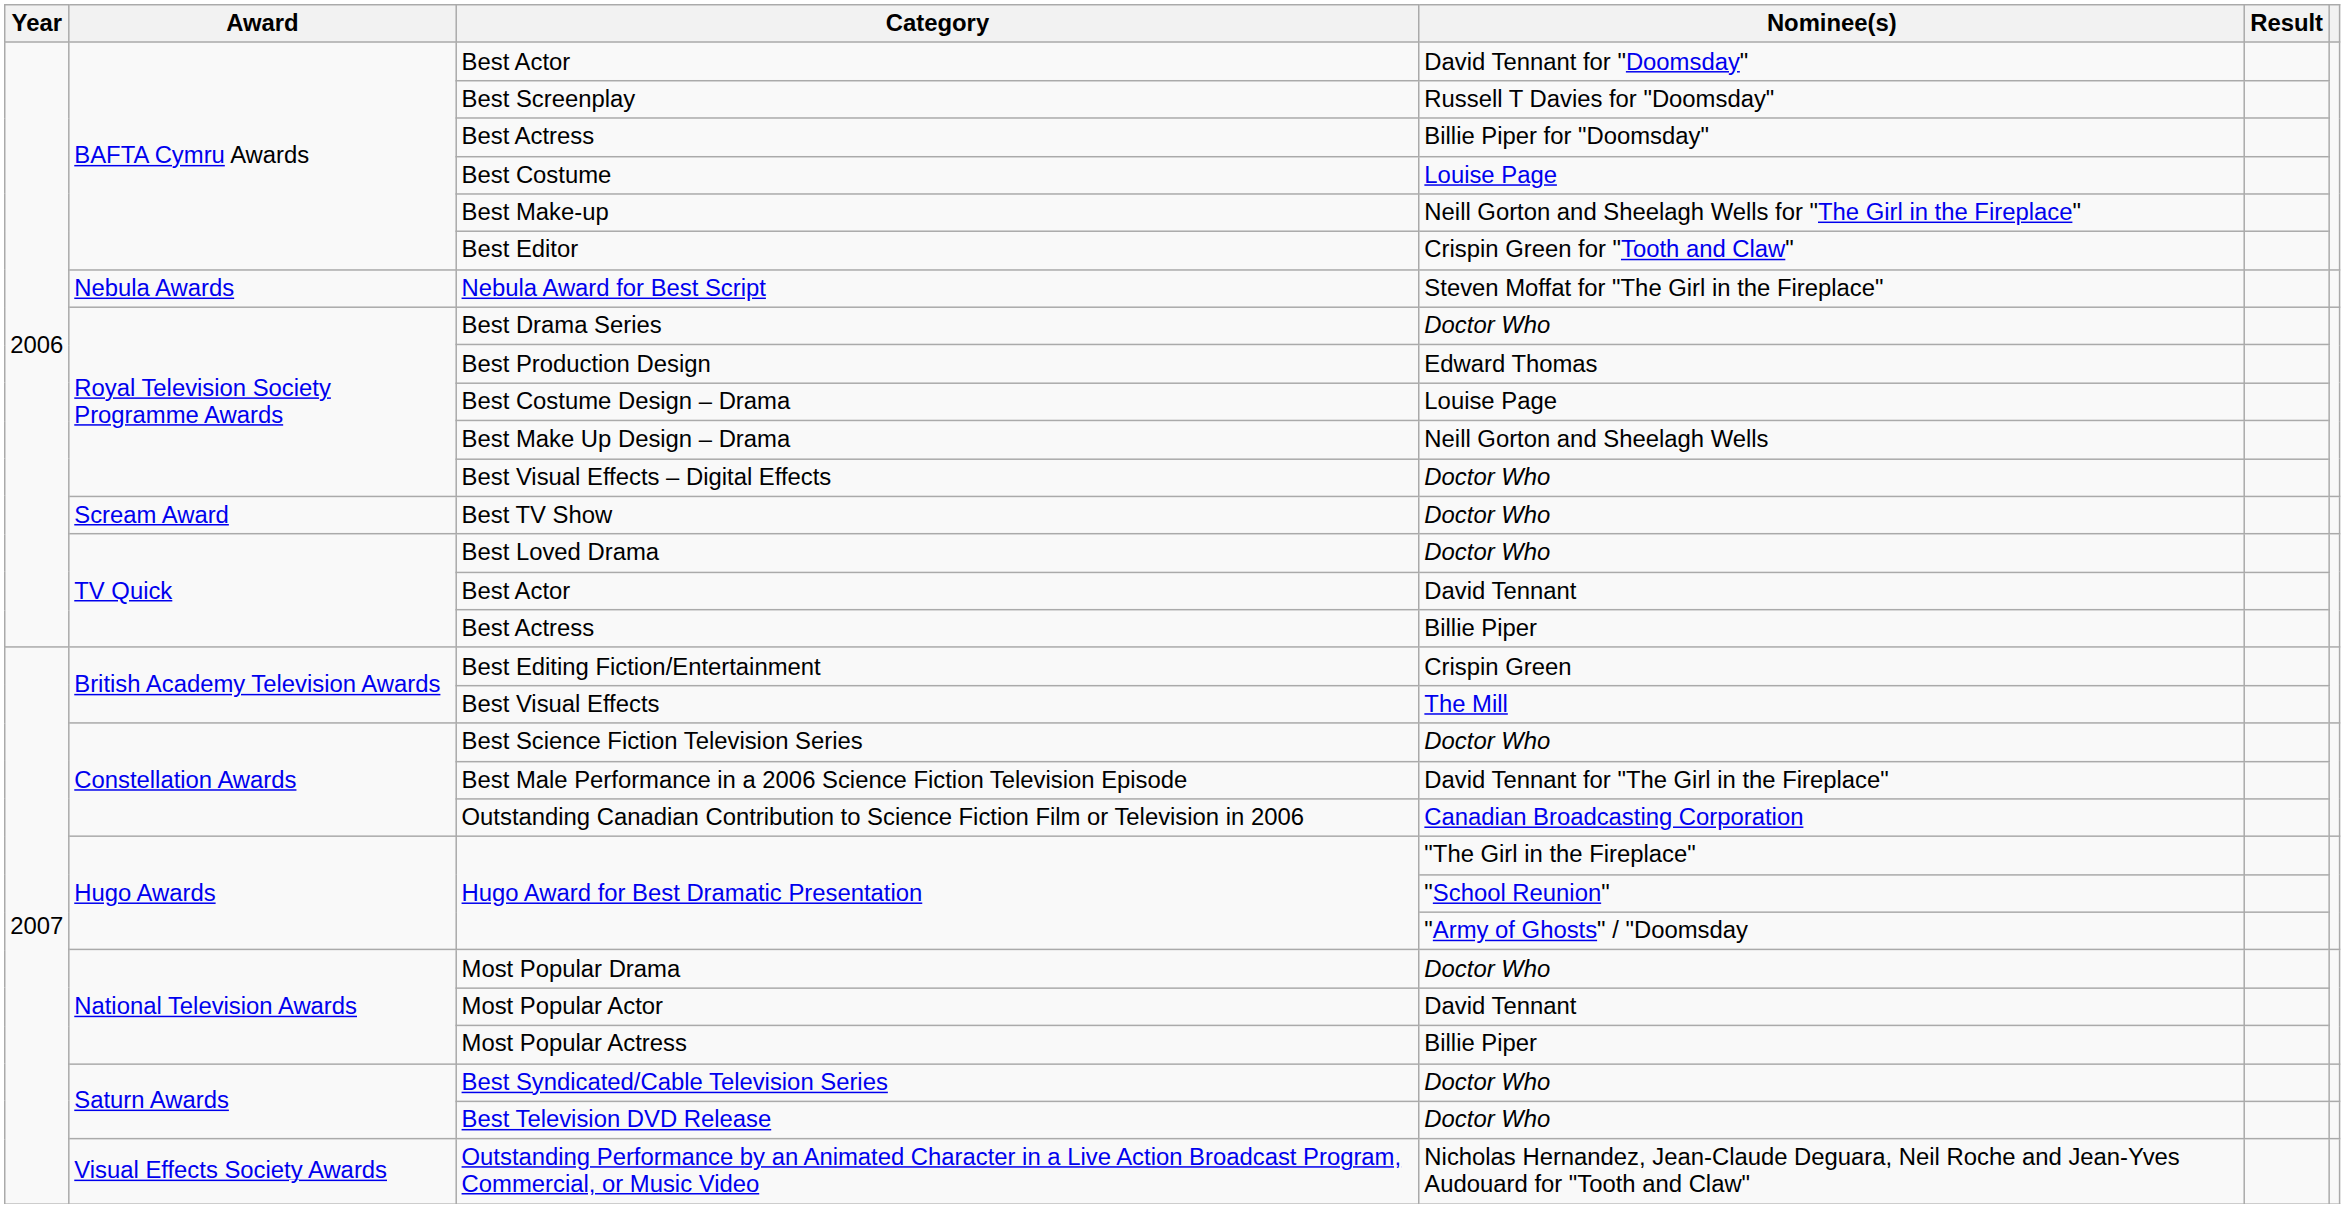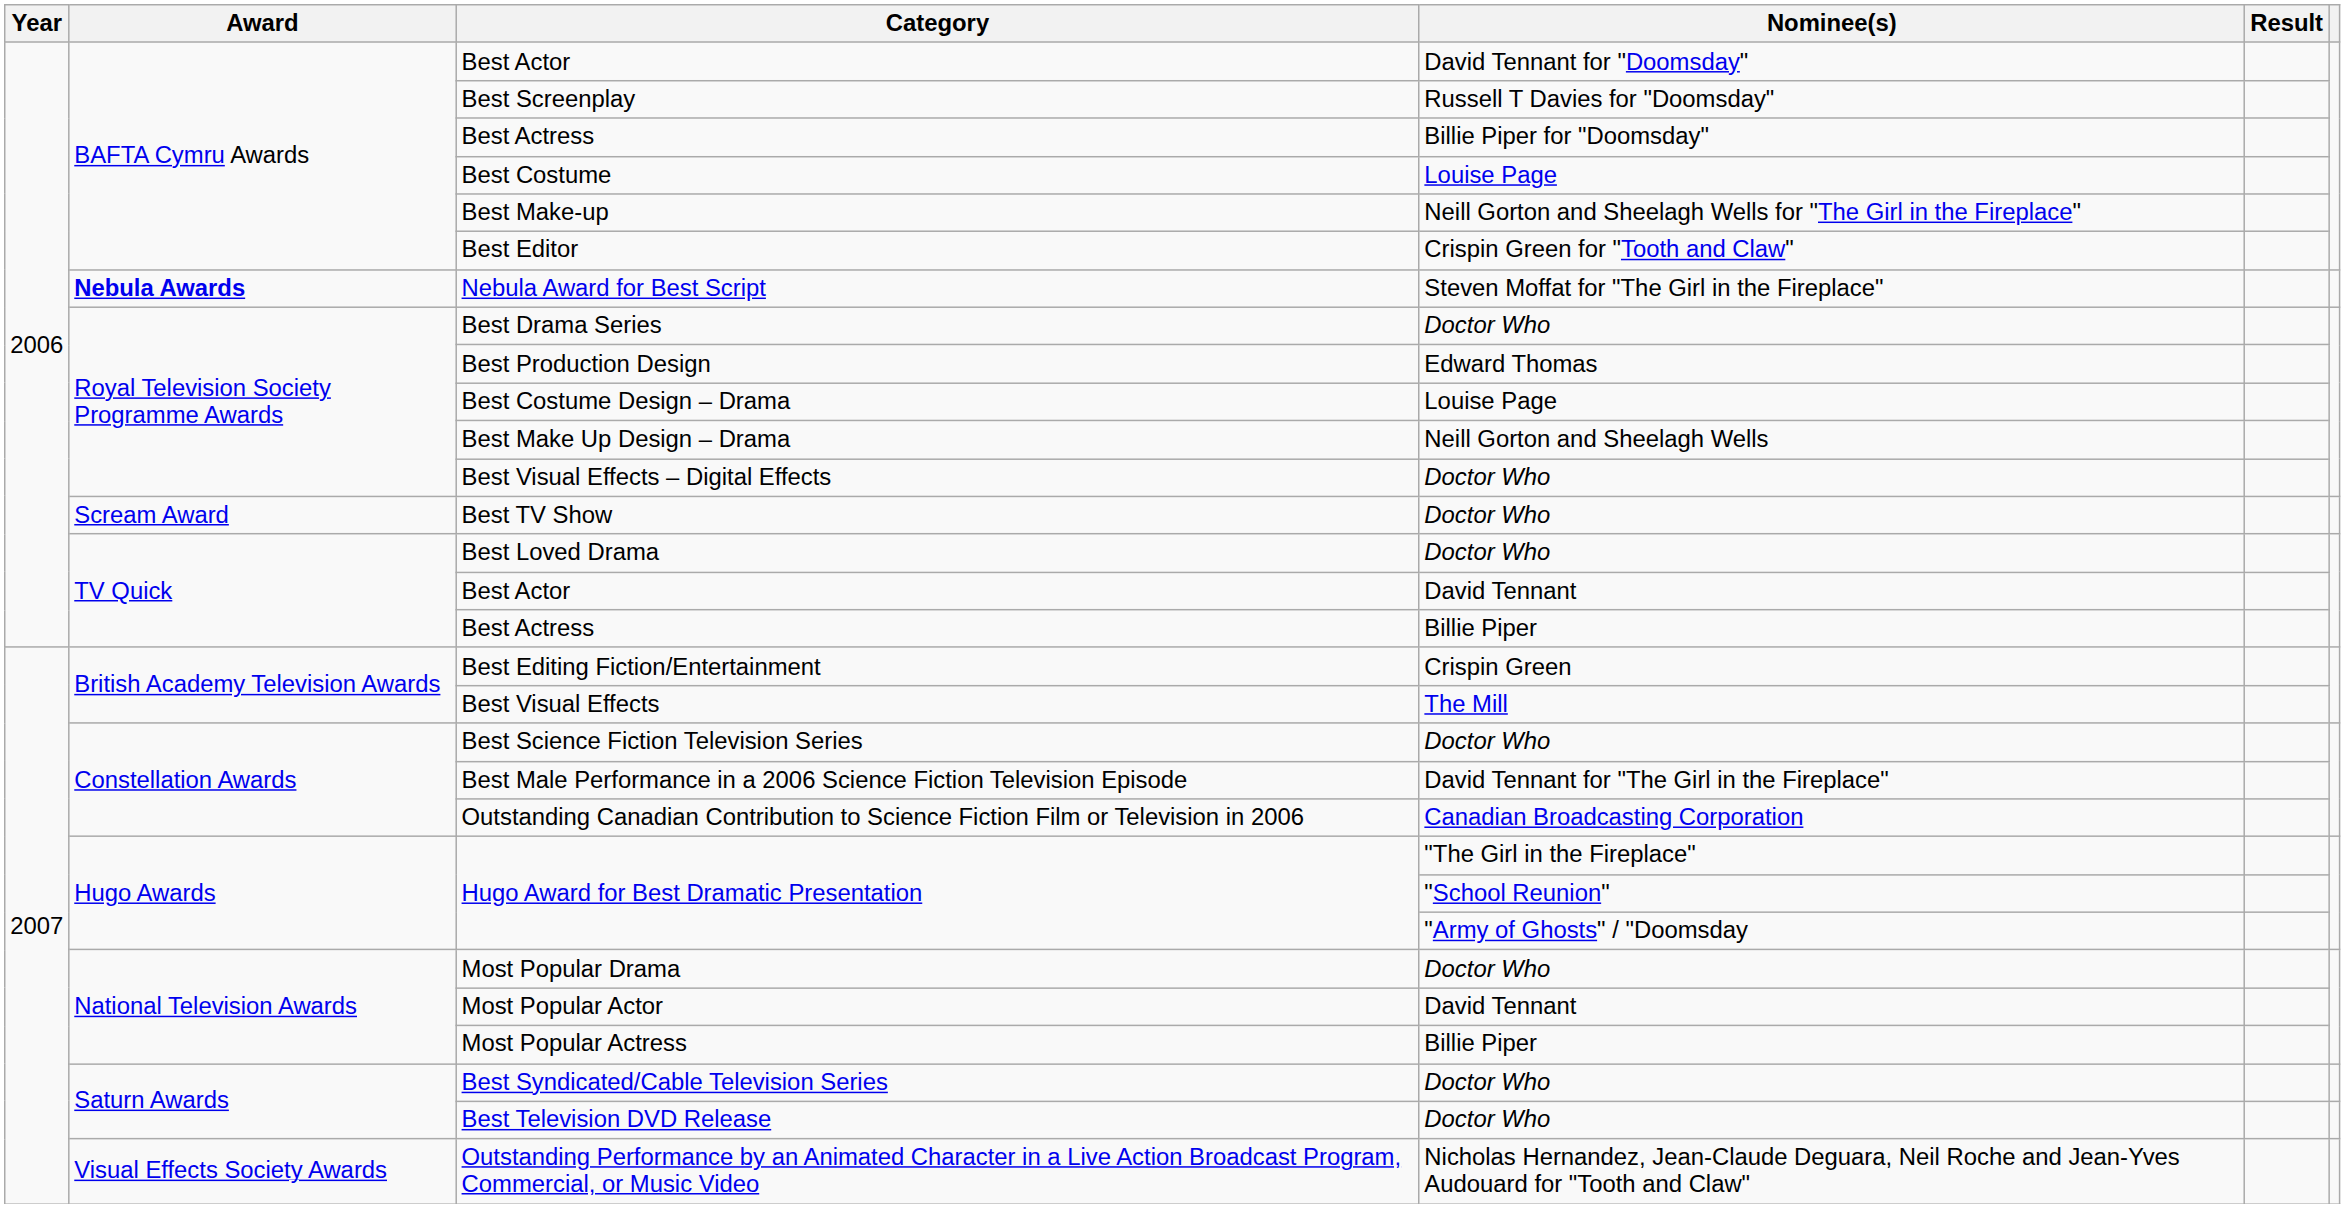(154, 288) normal -> (160, 288) bold
